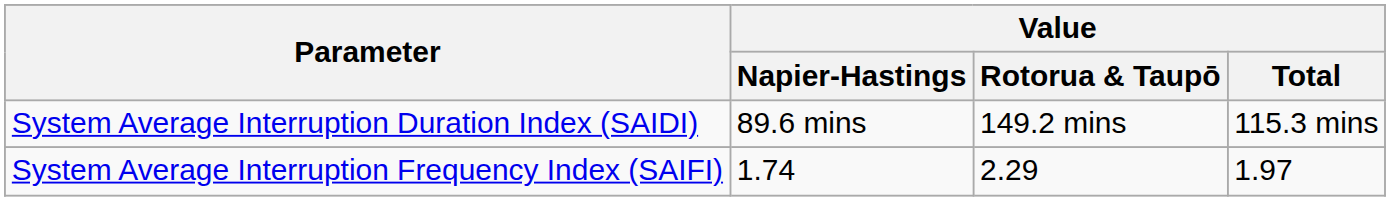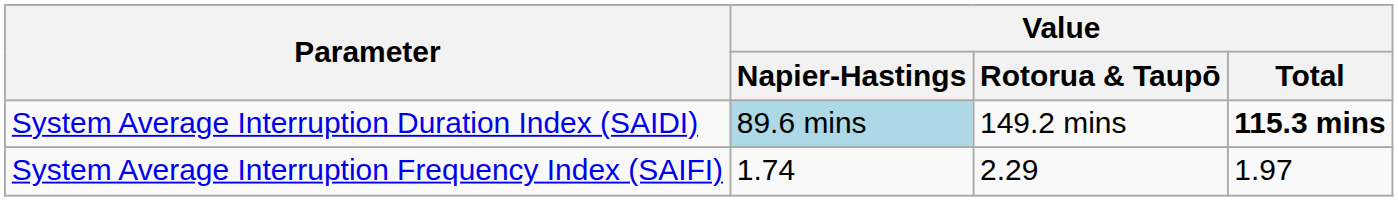(802, 123) no background -> (802, 123) lightblue background
(1306, 123) normal -> (1310, 123) bold
